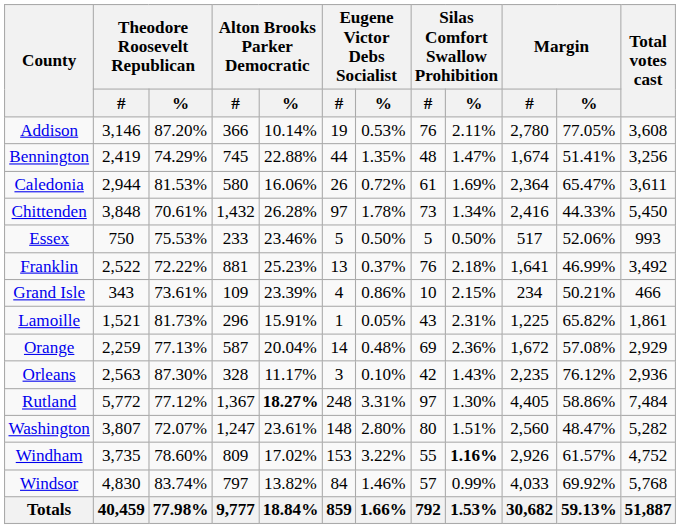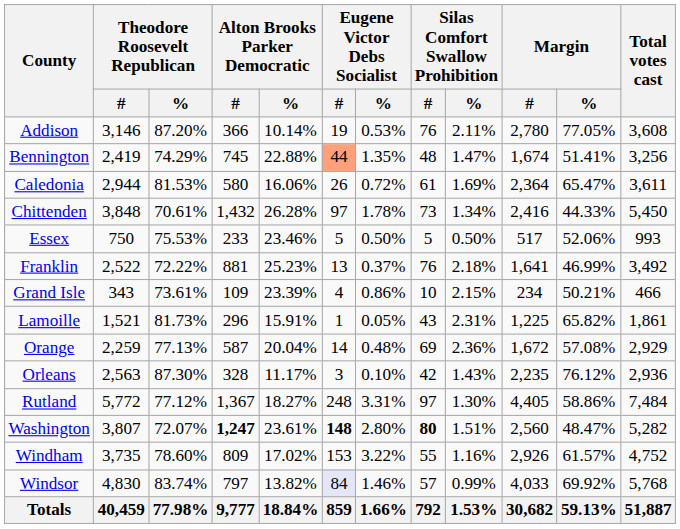(339, 157) no background -> (339, 157) lightsalmon background
(290, 401) bold -> (290, 401) normal
(236, 428) normal -> (236, 428) bold
(339, 428) normal -> (339, 428) bold
(428, 428) normal -> (428, 428) bold
(474, 455) bold -> (474, 455) normal
(339, 483) no background -> (339, 483) lavender background
